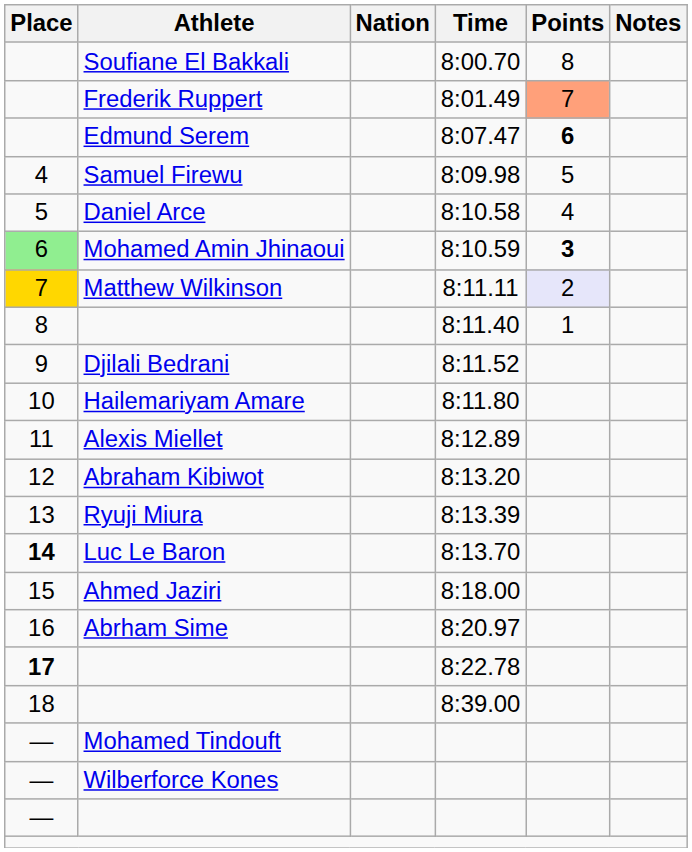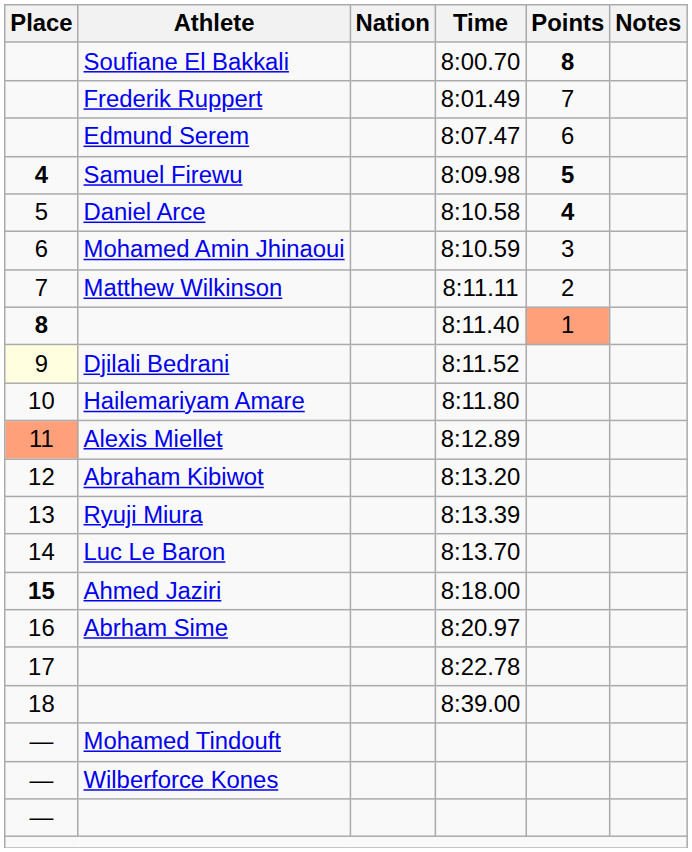(568, 61) normal -> (568, 61) bold
(568, 99) lightsalmon background -> (568, 99) no background
(568, 136) bold -> (568, 136) normal
(41, 174) normal -> (41, 174) bold
(568, 174) normal -> (568, 174) bold
(568, 212) normal -> (568, 212) bold
(41, 250) lightgreen background -> (41, 250) no background
(568, 250) bold -> (568, 250) normal
(41, 288) gold background -> (41, 288) no background
(568, 288) lavender background -> (568, 288) no background
(41, 325) normal -> (41, 325) bold
(568, 325) no background -> (568, 325) lightsalmon background
(41, 363) no background -> (41, 363) lightyellow background
(41, 439) no background -> (41, 439) lightsalmon background
(41, 552) bold -> (41, 552) normal
(41, 590) normal -> (41, 590) bold
(41, 666) bold -> (41, 666) normal
